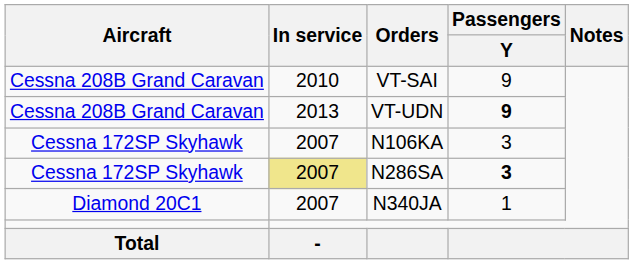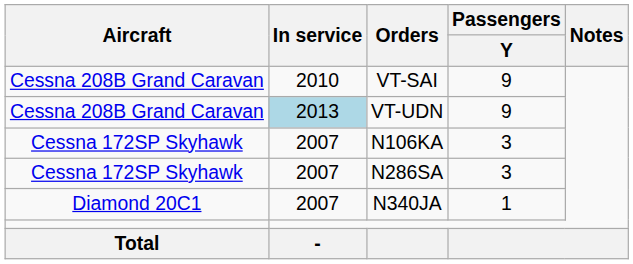(317, 111) no background -> (317, 111) lightblue background
(506, 111) bold -> (506, 111) normal
(317, 173) khaki background -> (317, 173) no background
(506, 173) bold -> (506, 173) normal
